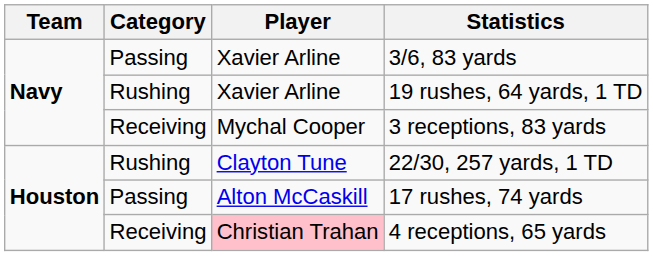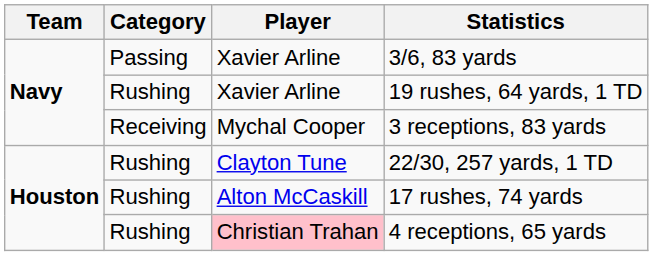(149, 197) Passing -> (150, 197) Rushing
(158, 232) Receiving -> (150, 232) Rushing
